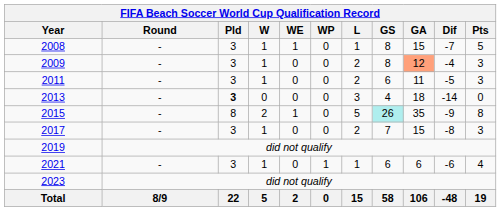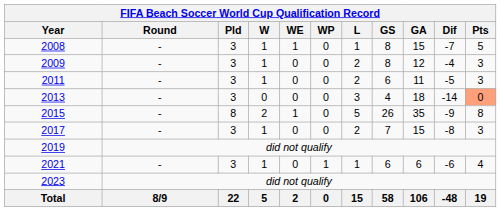(419, 64) lightsalmon background -> (419, 64) no background
(233, 97) bold -> (233, 97) normal
(480, 97) no background -> (480, 97) lightsalmon background
(388, 114) paleturquoise background -> (388, 114) no background
